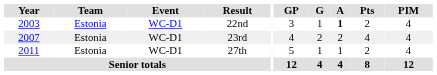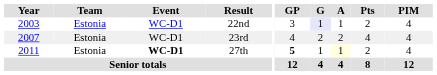(320, 24) no background -> (320, 24) lavender background
(340, 24) bold -> (341, 24) normal
(166, 51) normal -> (166, 51) bold
(291, 51) normal -> (292, 51) bold
(340, 51) no background -> (341, 51) lightyellow background
